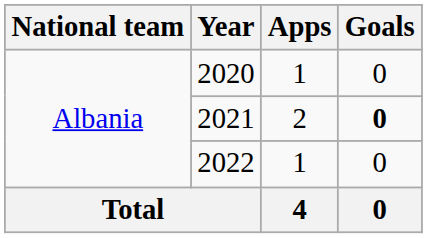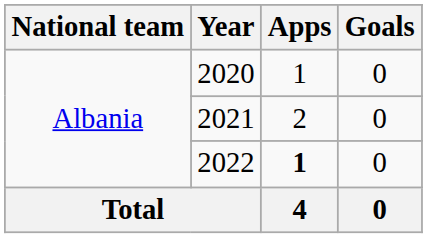(380, 118) bold -> (380, 118) normal
(300, 163) normal -> (300, 163) bold
